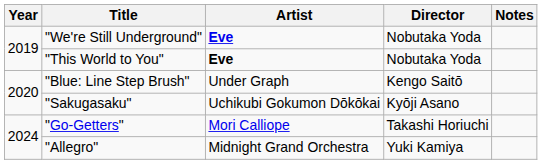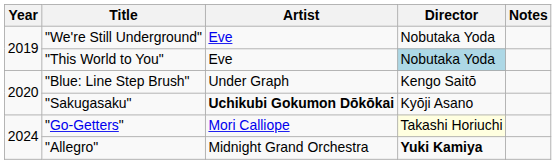(221, 37) bold -> (220, 37) normal
(221, 59) bold -> (220, 59) normal
(434, 59) no background -> (448, 59) lightblue background
(294, 103) normal -> (301, 103) bold
(438, 125) no background -> (452, 125) lightyellow background
(425, 147) normal -> (441, 147) bold
